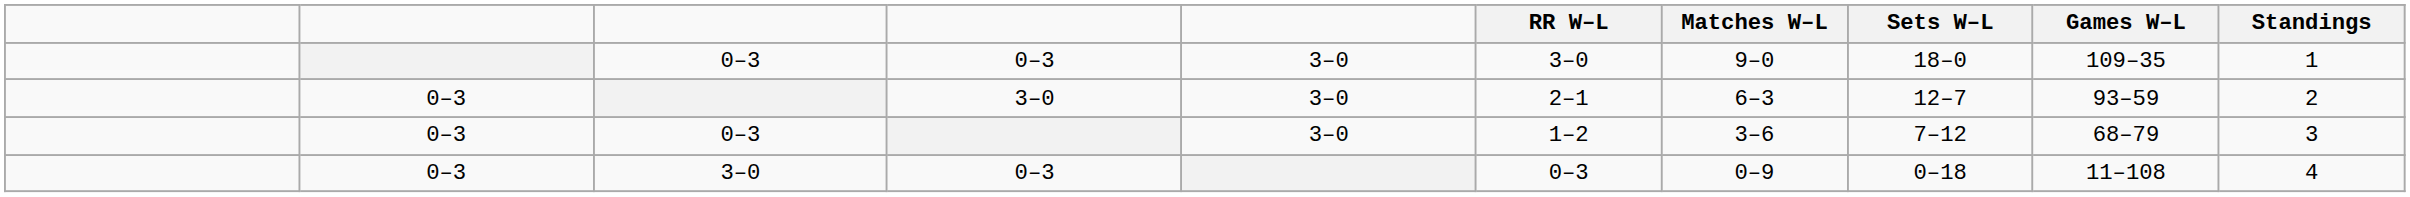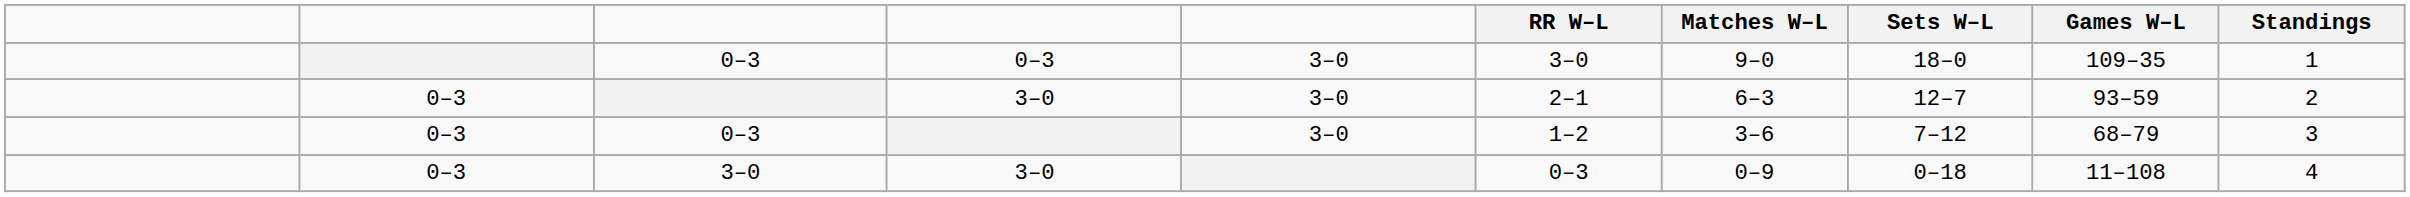(1035, 173) 0–3 -> (1035, 173) 3–0
